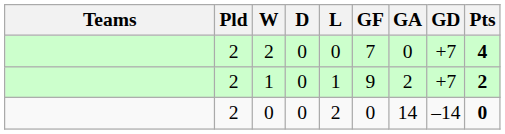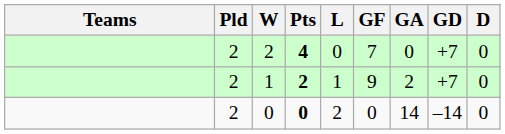columns swapped: (302, 19) <-> (482, 19)
